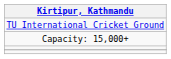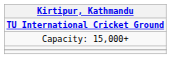(85, 25) normal -> (85, 25) bold
